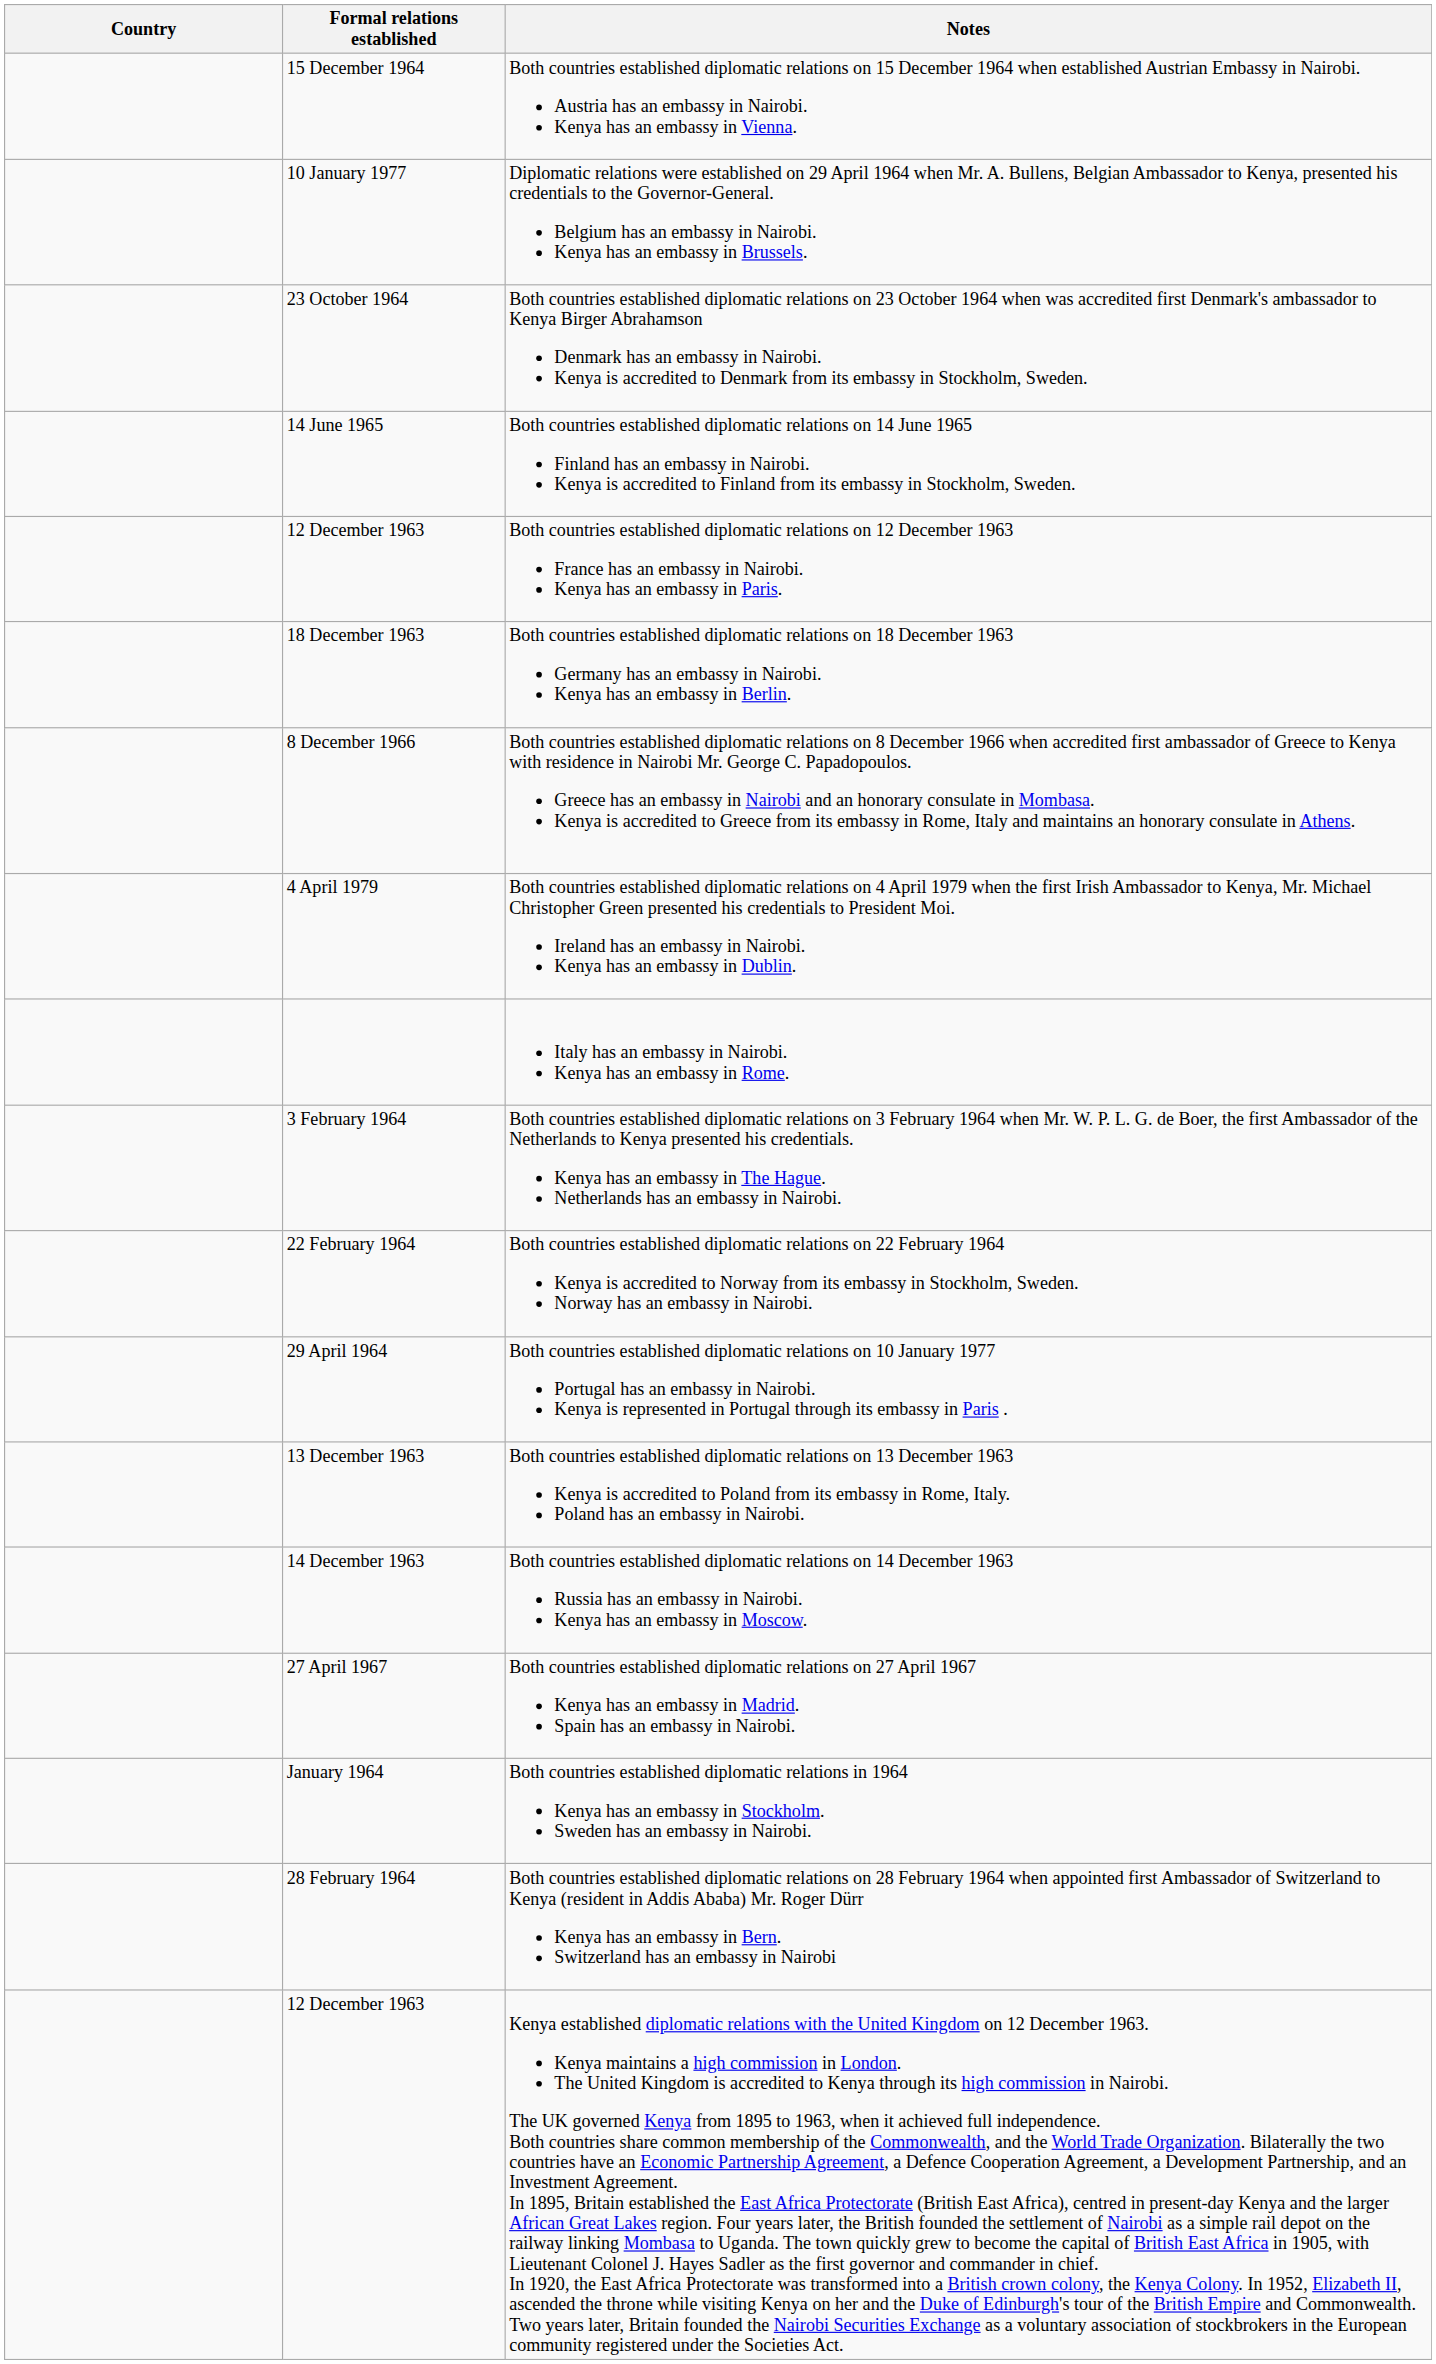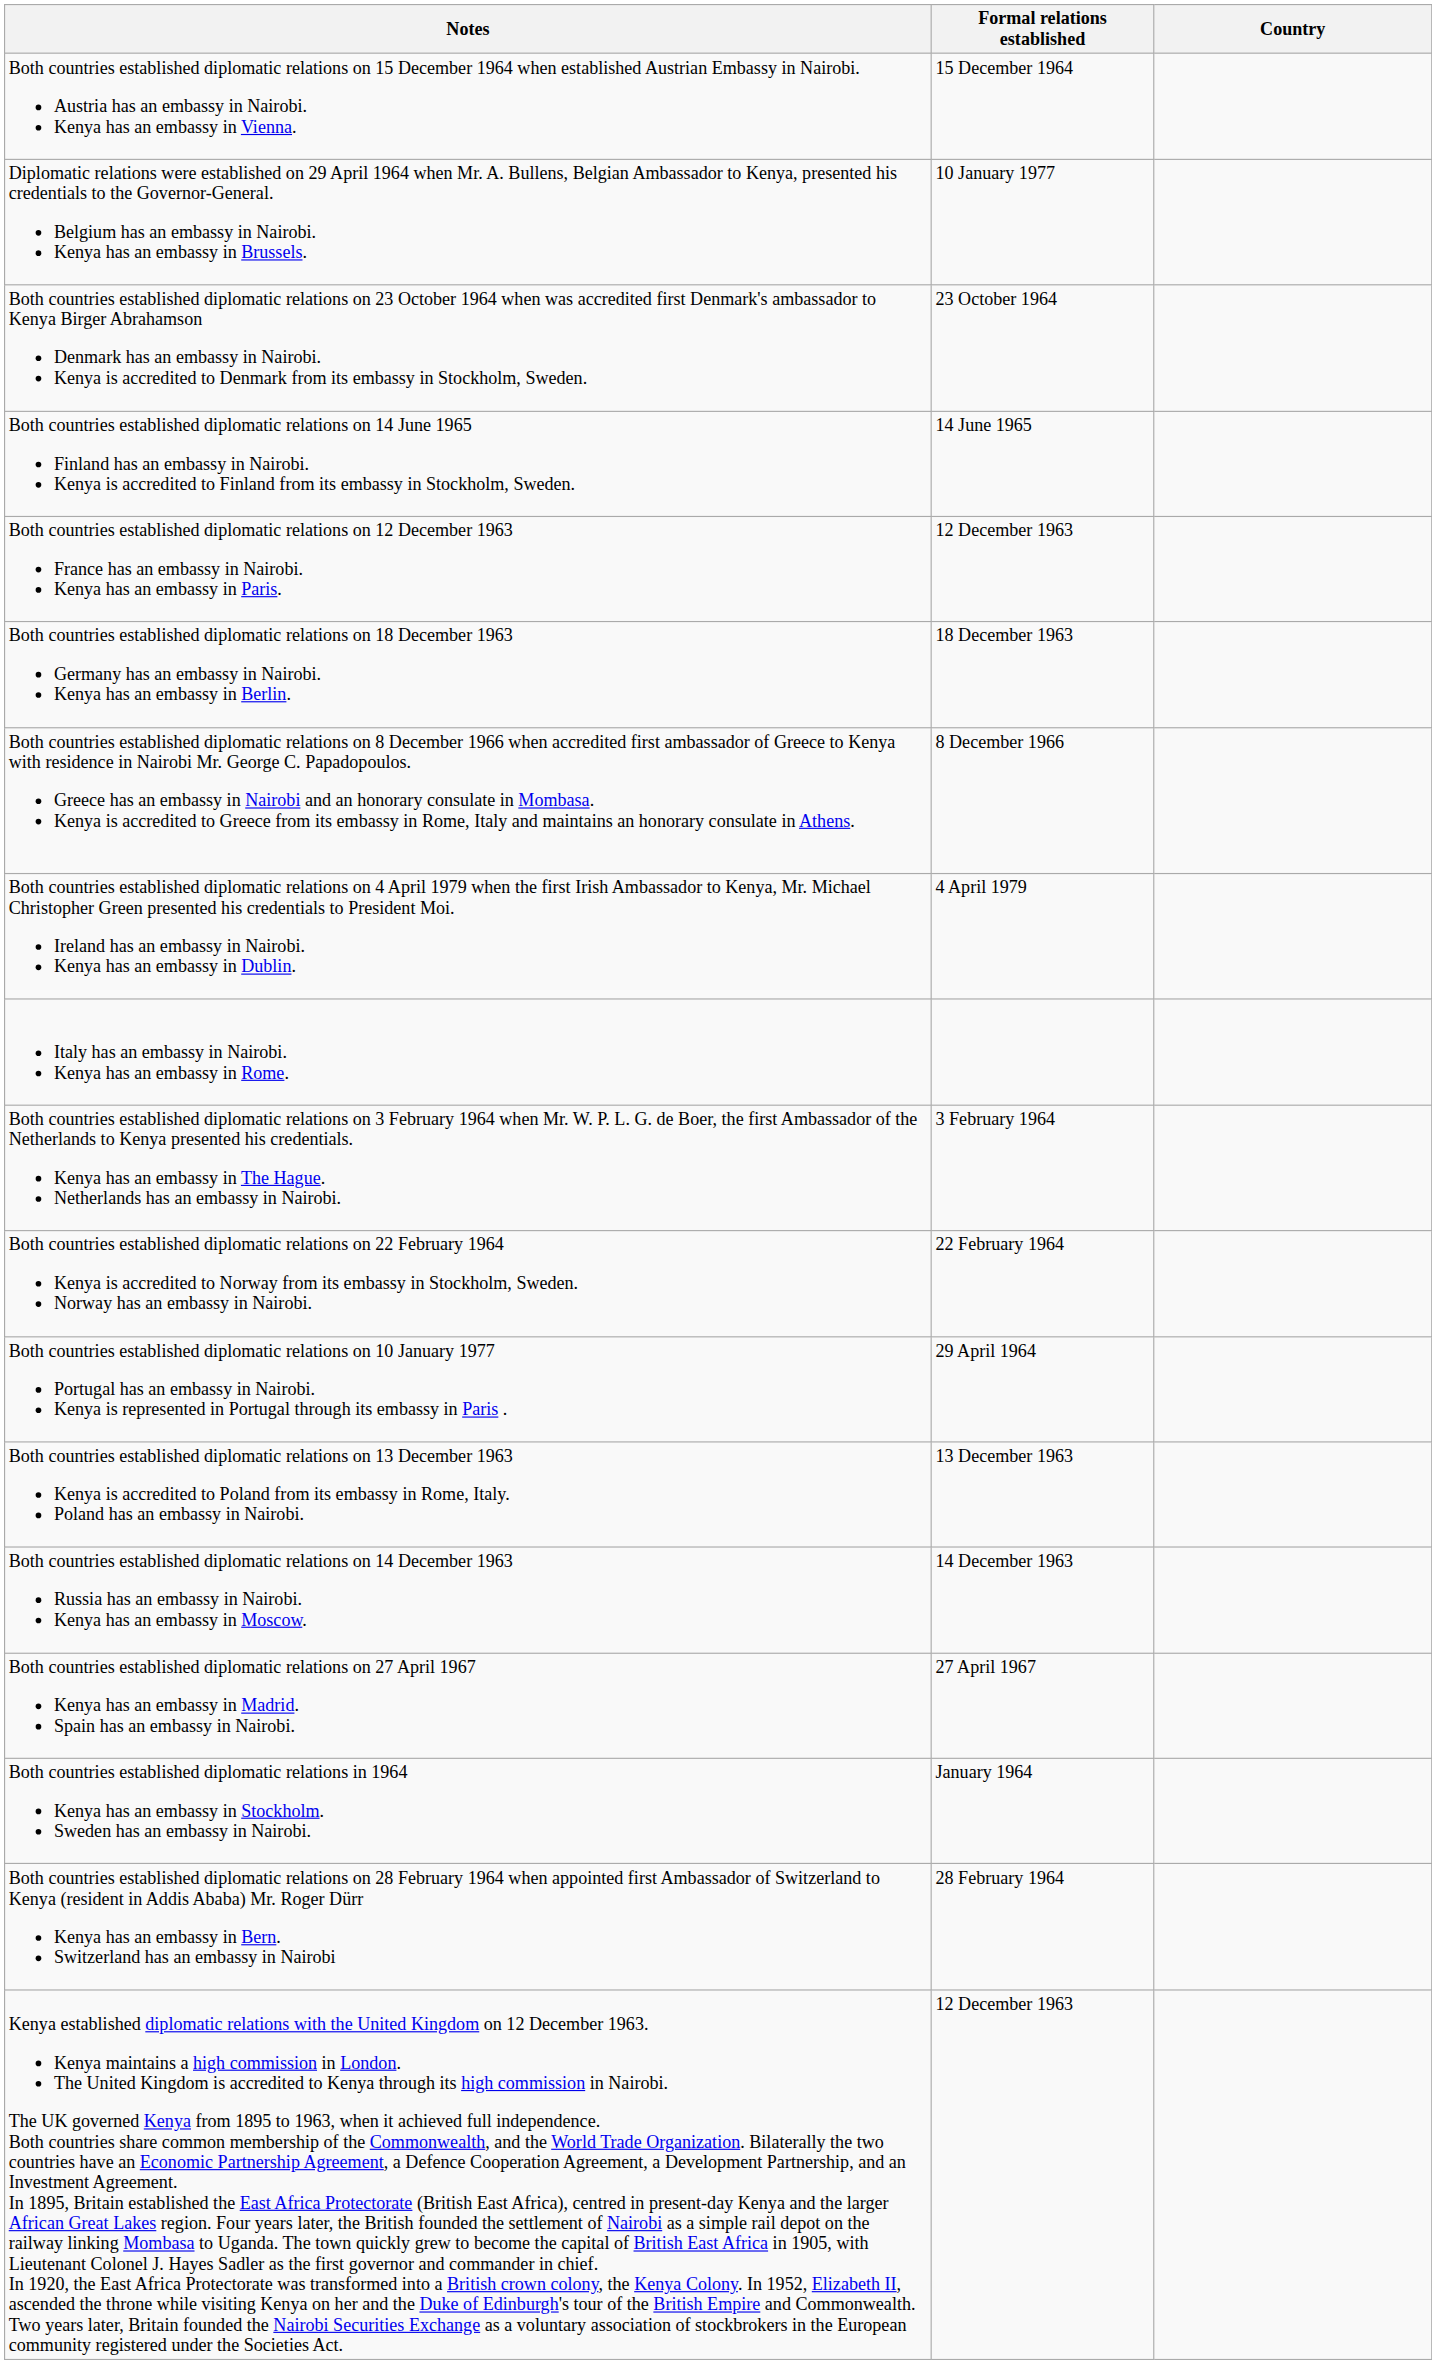columns swapped: (144, 29) <-> (968, 29)
